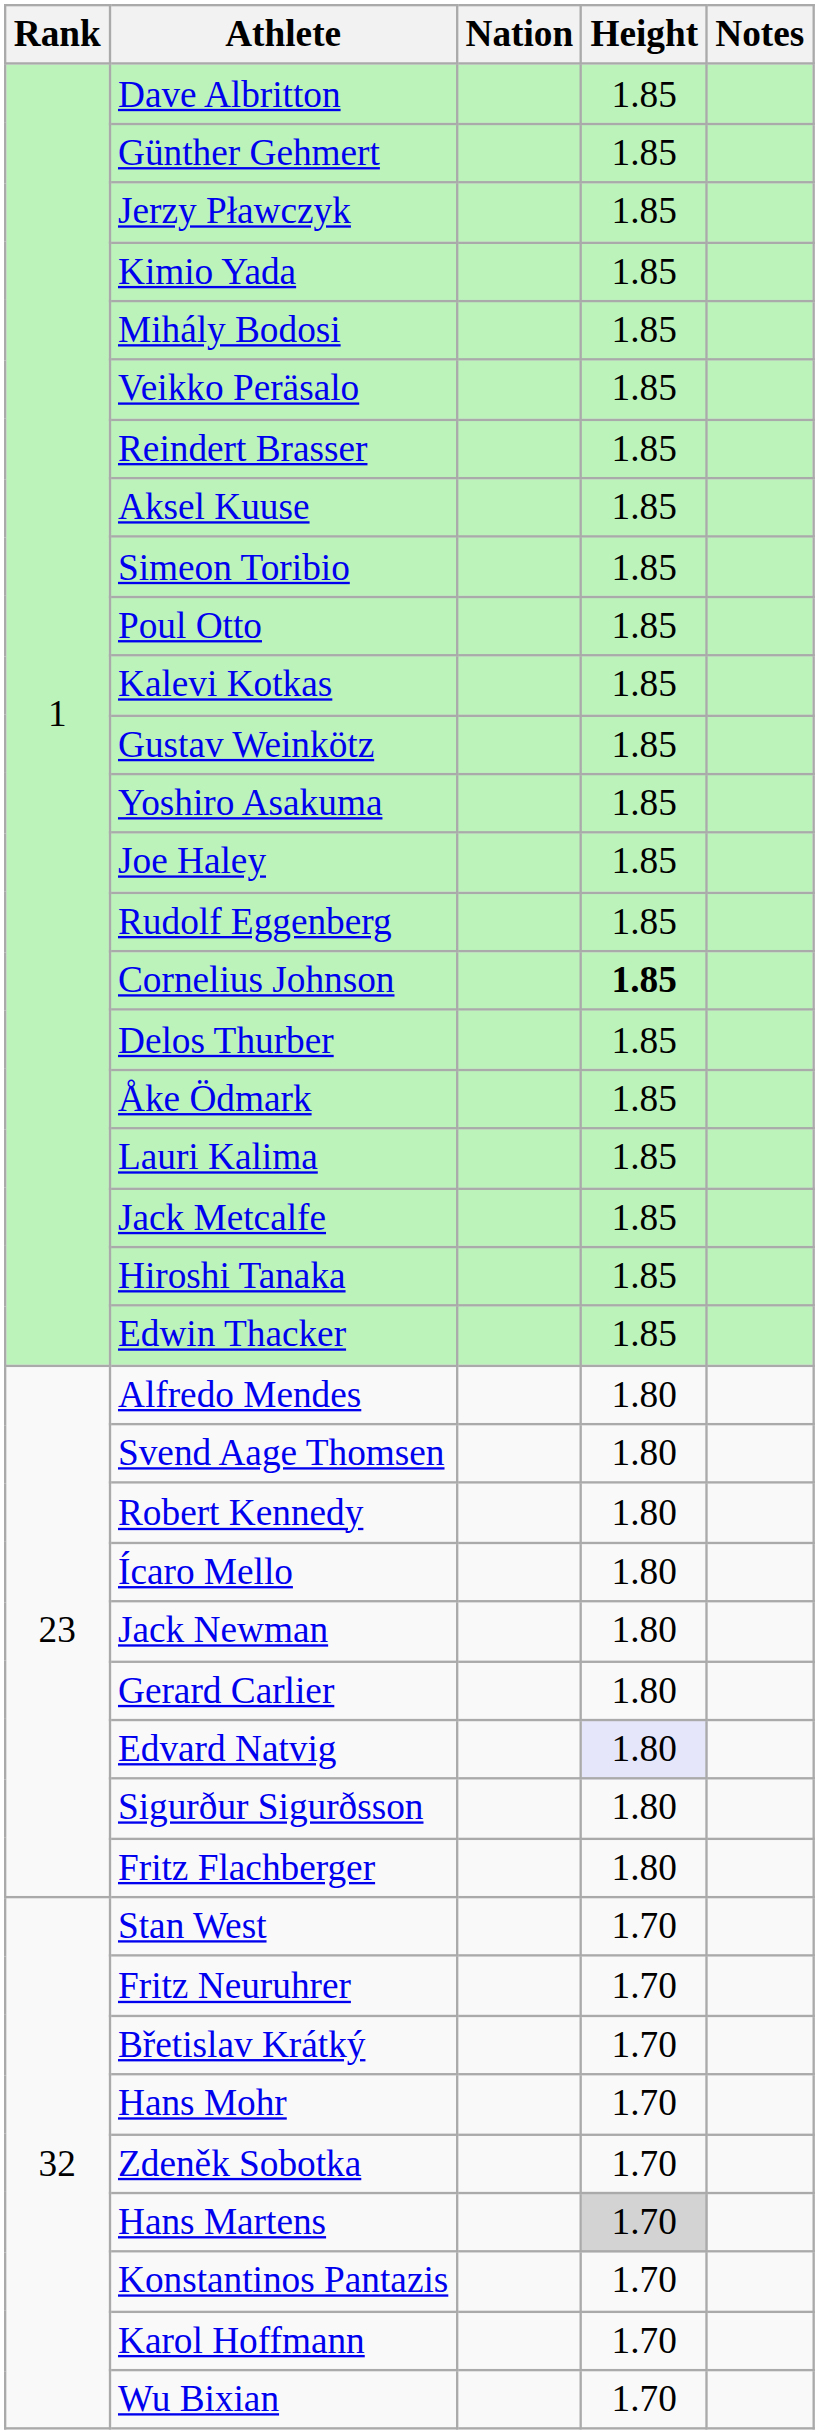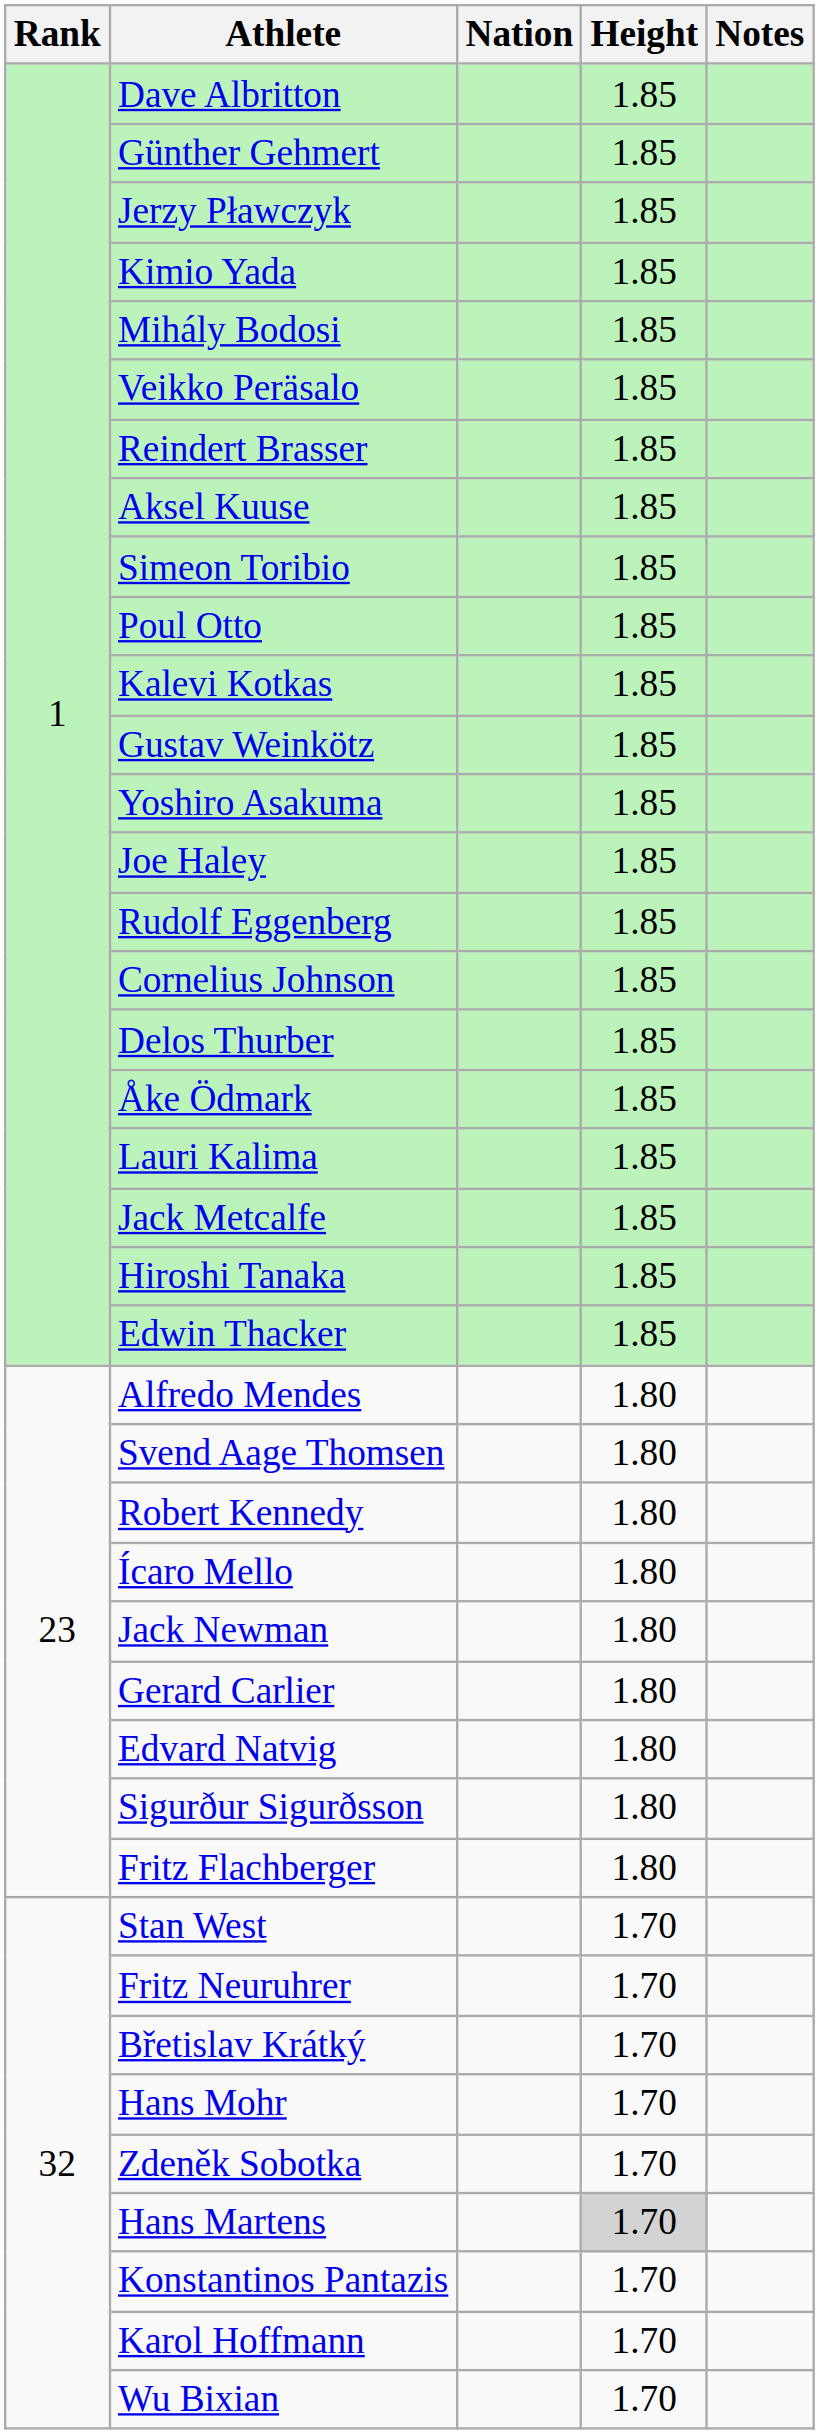(644, 980) bold -> (644, 980) normal
(644, 1748) lavender background -> (644, 1748) no background
